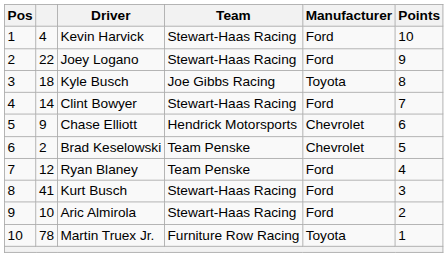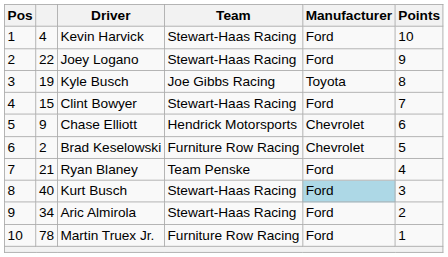(46, 81) 18 -> (46, 81) 19
(46, 103) 14 -> (46, 103) 15
(209, 146) Team Penske -> (233, 146) Furniture Row Racing
(46, 168) 12 -> (46, 168) 21
(46, 190) 41 -> (46, 190) 40
(320, 190) no background -> (320, 190) lightblue background
(46, 212) 10 -> (46, 212) 34
(326, 234) Toyota -> (320, 234) Ford
